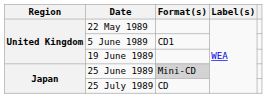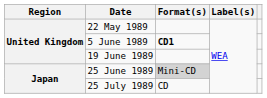(166, 41) normal -> (166, 41) bold
